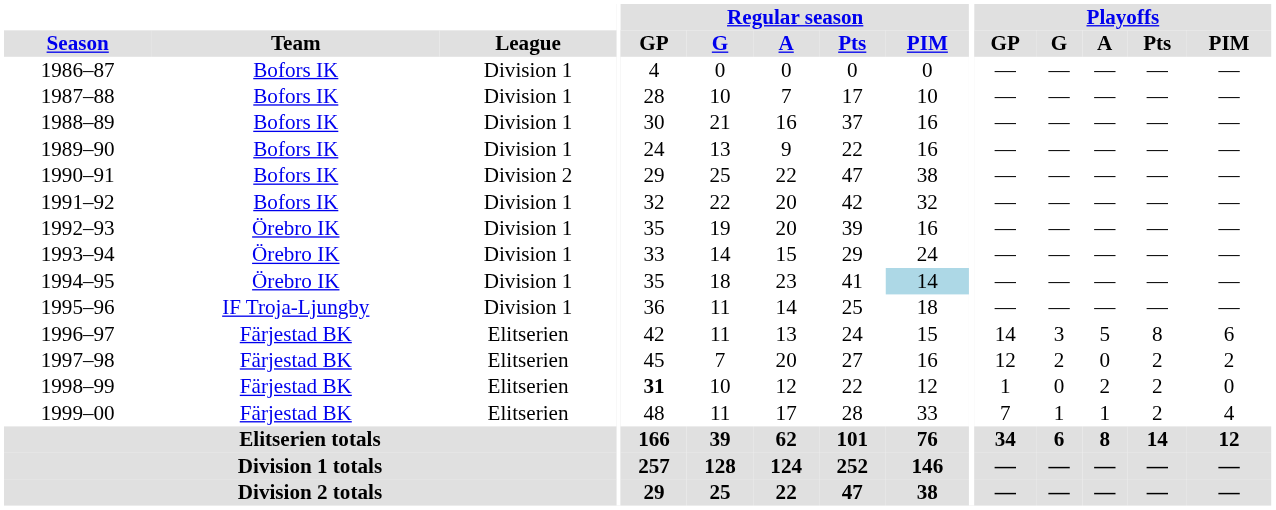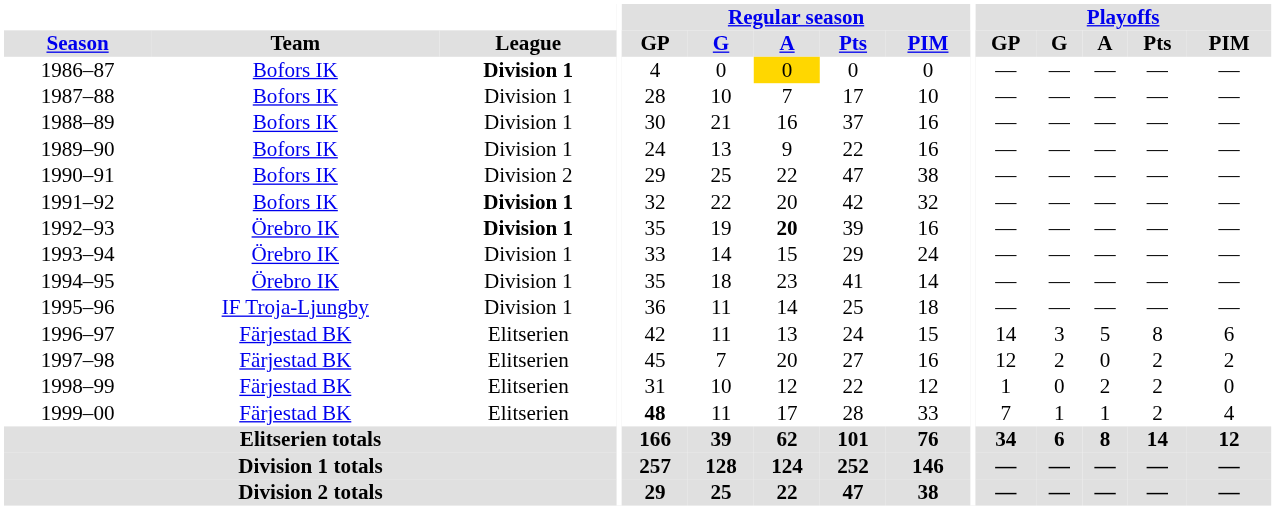(528, 69) normal -> (528, 69) bold
(786, 69) no background -> (787, 69) gold background
(528, 201) normal -> (528, 201) bold
(528, 228) normal -> (528, 228) bold
(786, 228) normal -> (787, 228) bold
(927, 281) lightblue background -> (928, 281) no background
(654, 386) bold -> (655, 386) normal
(654, 413) normal -> (655, 413) bold
